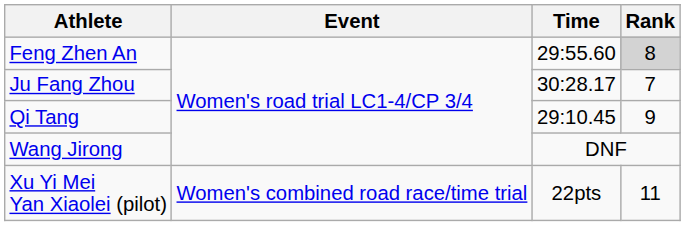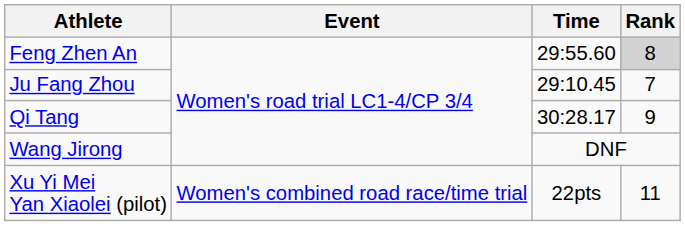(576, 85) 30:28.17 -> (576, 85) 29:10.45
(576, 117) 29:10.45 -> (576, 117) 30:28.17
